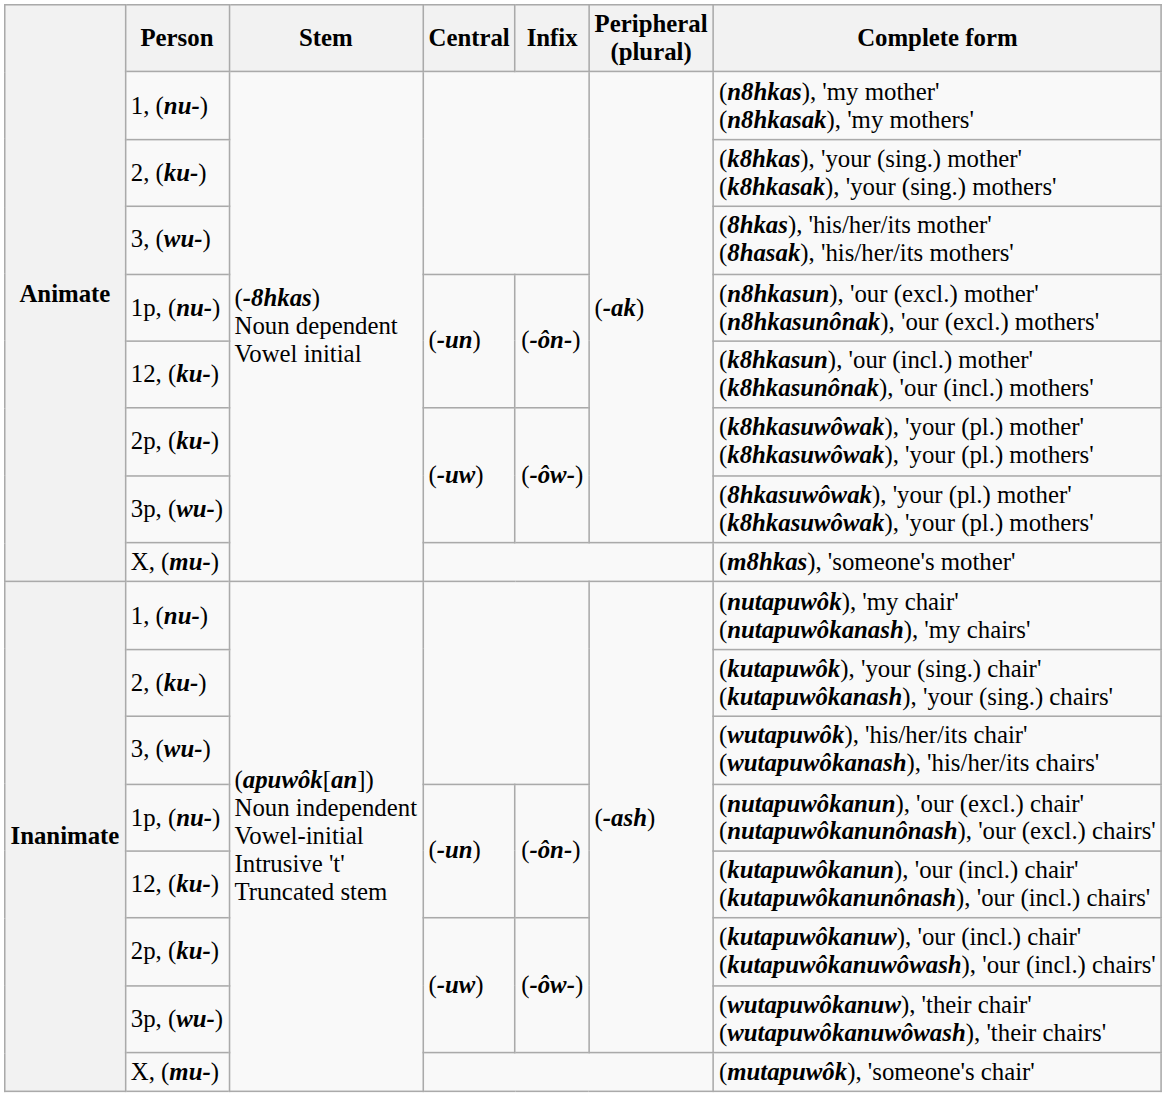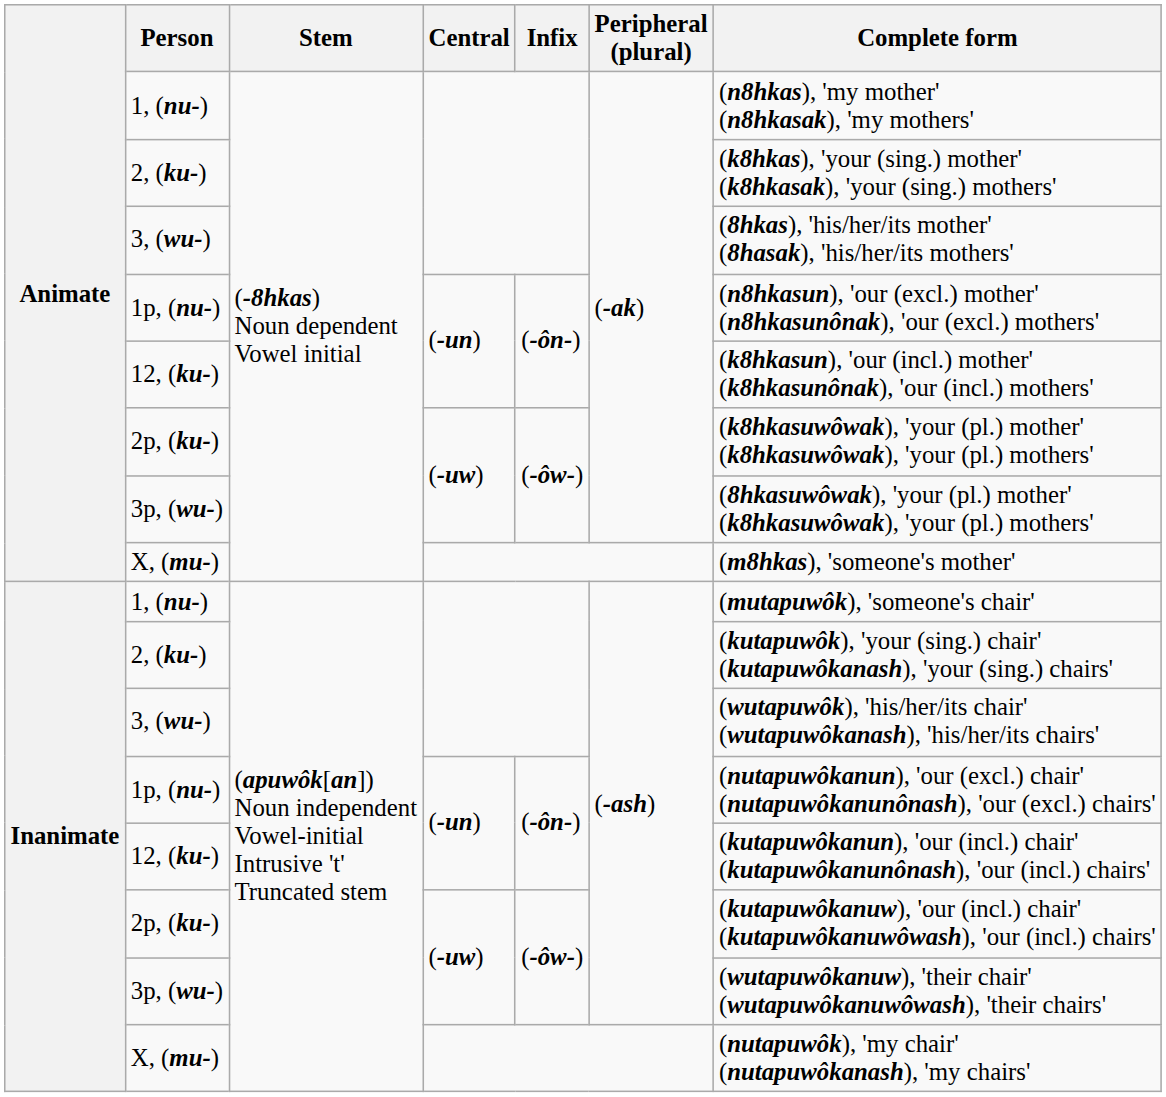(875, 615) (nutapuwôk), 'my chair' (nutapuwôkanash), 'my chairs' -> (877, 601) (mutapuwôk), 'someone's chair'
(877, 1071) (mutapuwôk), 'someone's chair' -> (875, 1058) (nutapuwôk), 'my chair' (nutapuwôkanash), 'my chairs'
